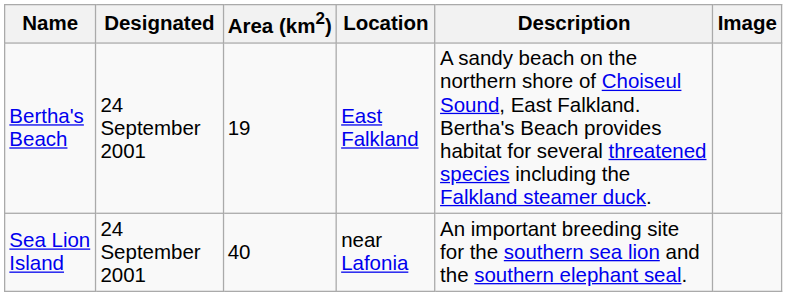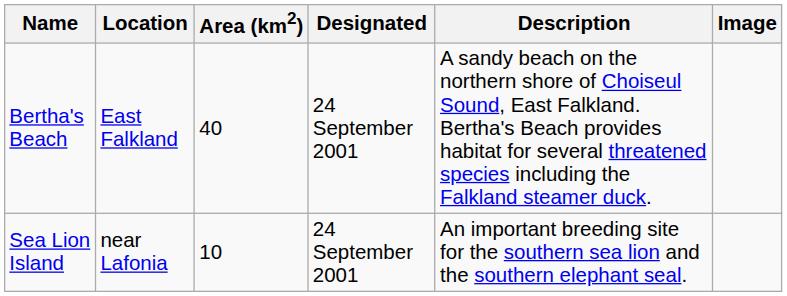columns swapped: (386, 23) <-> (159, 23)
(239, 127) 19 -> (211, 127) 40
(239, 252) 40 -> (211, 252) 10
